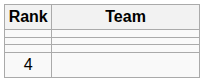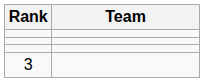(28, 64) 4 -> (28, 64) 3
